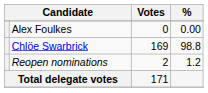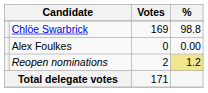rows swapped: (50, 46) <-> (42, 29)
(194, 63) no background -> (194, 63) khaki background
